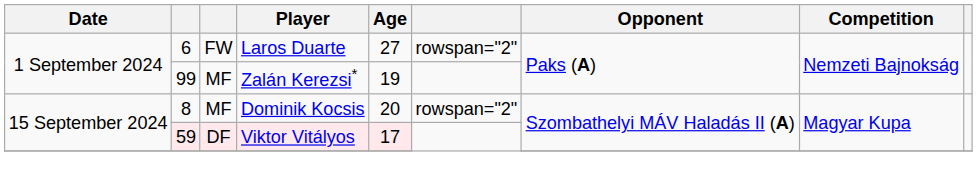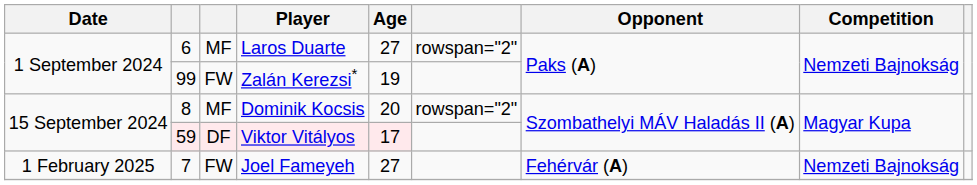(219, 48) FW -> (219, 48) MF
(219, 78) MF -> (219, 78) FW
+ row: (298, 166)
